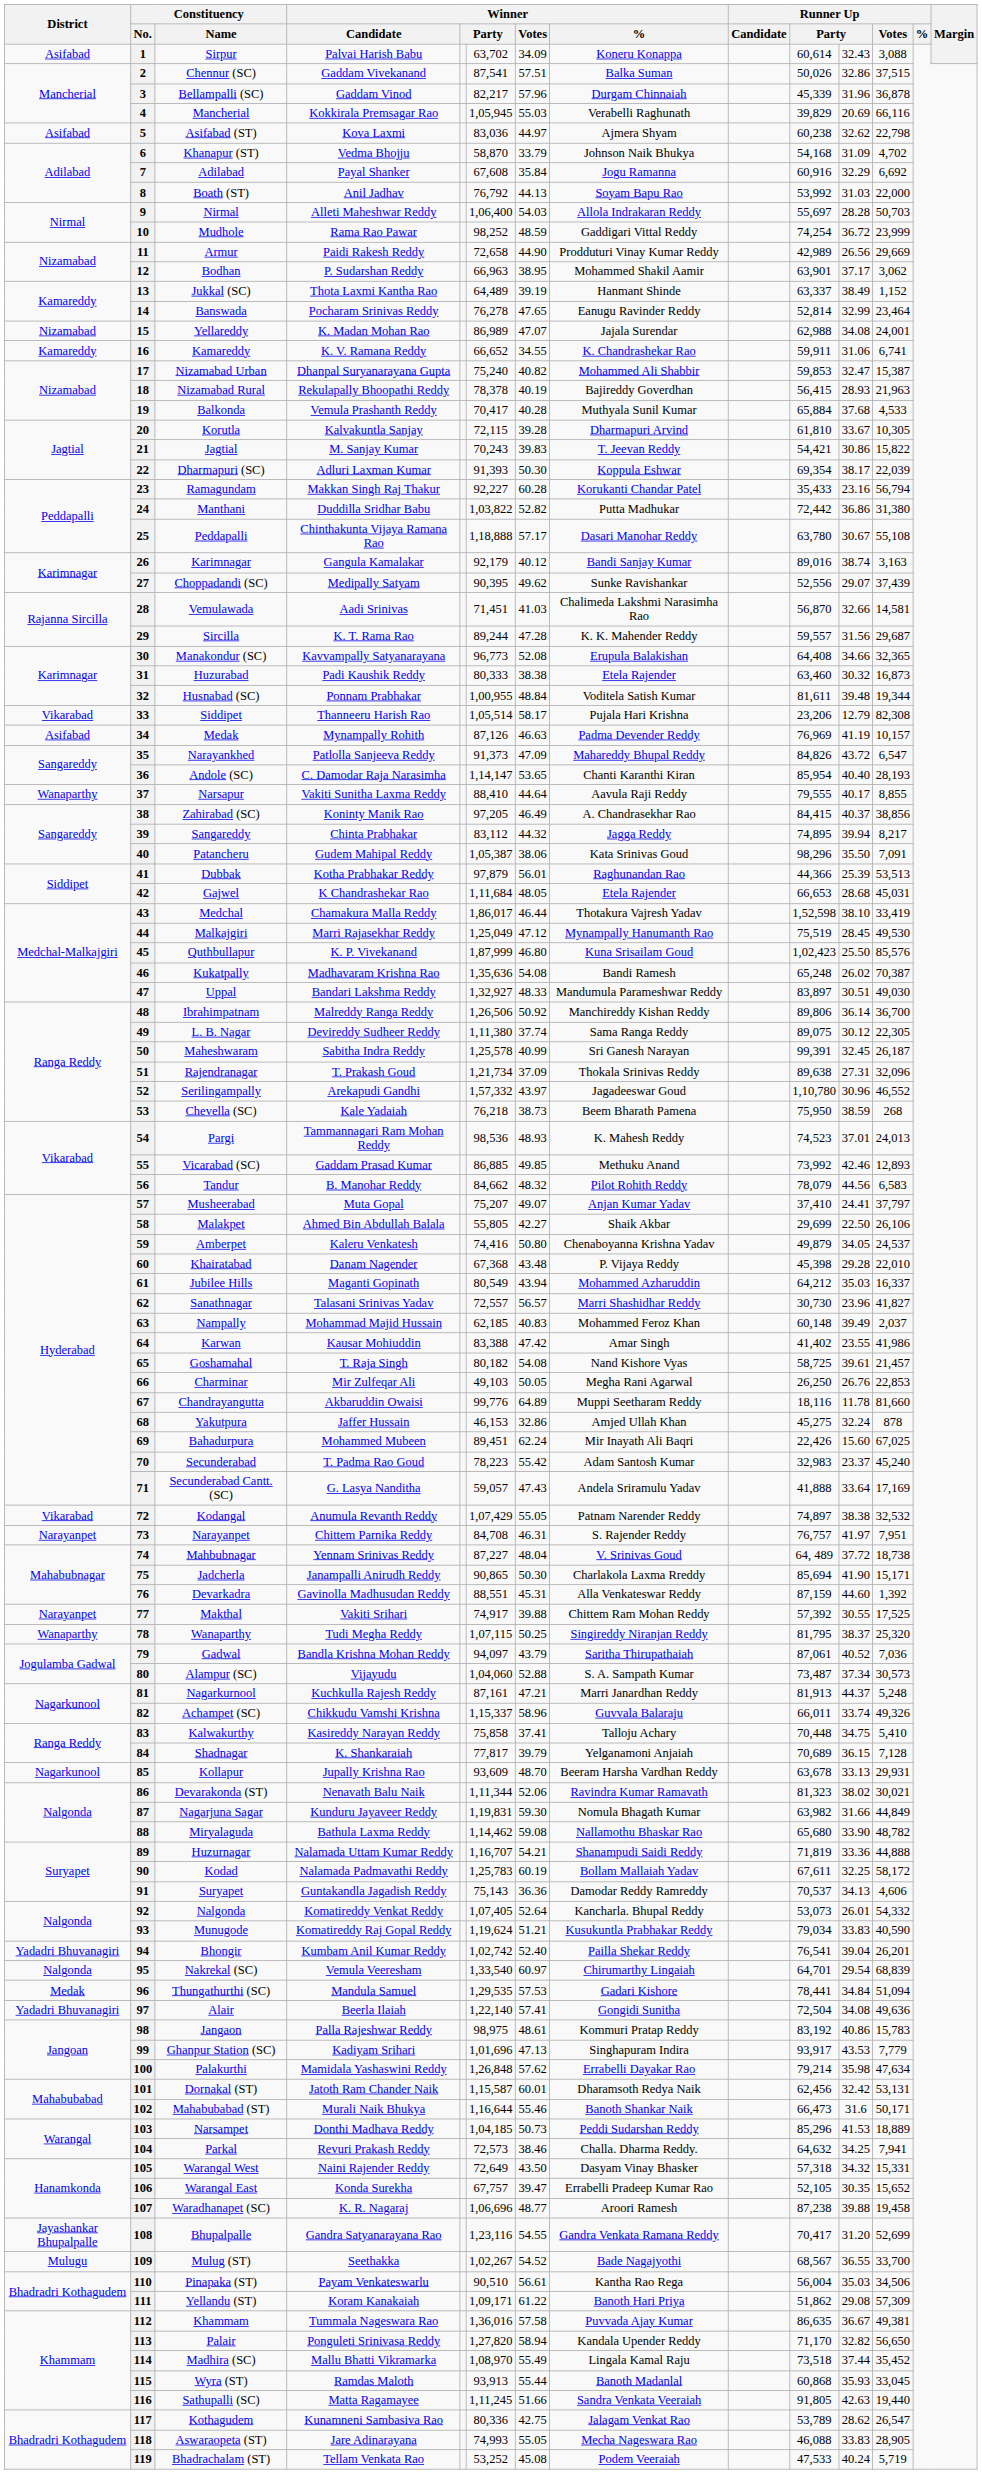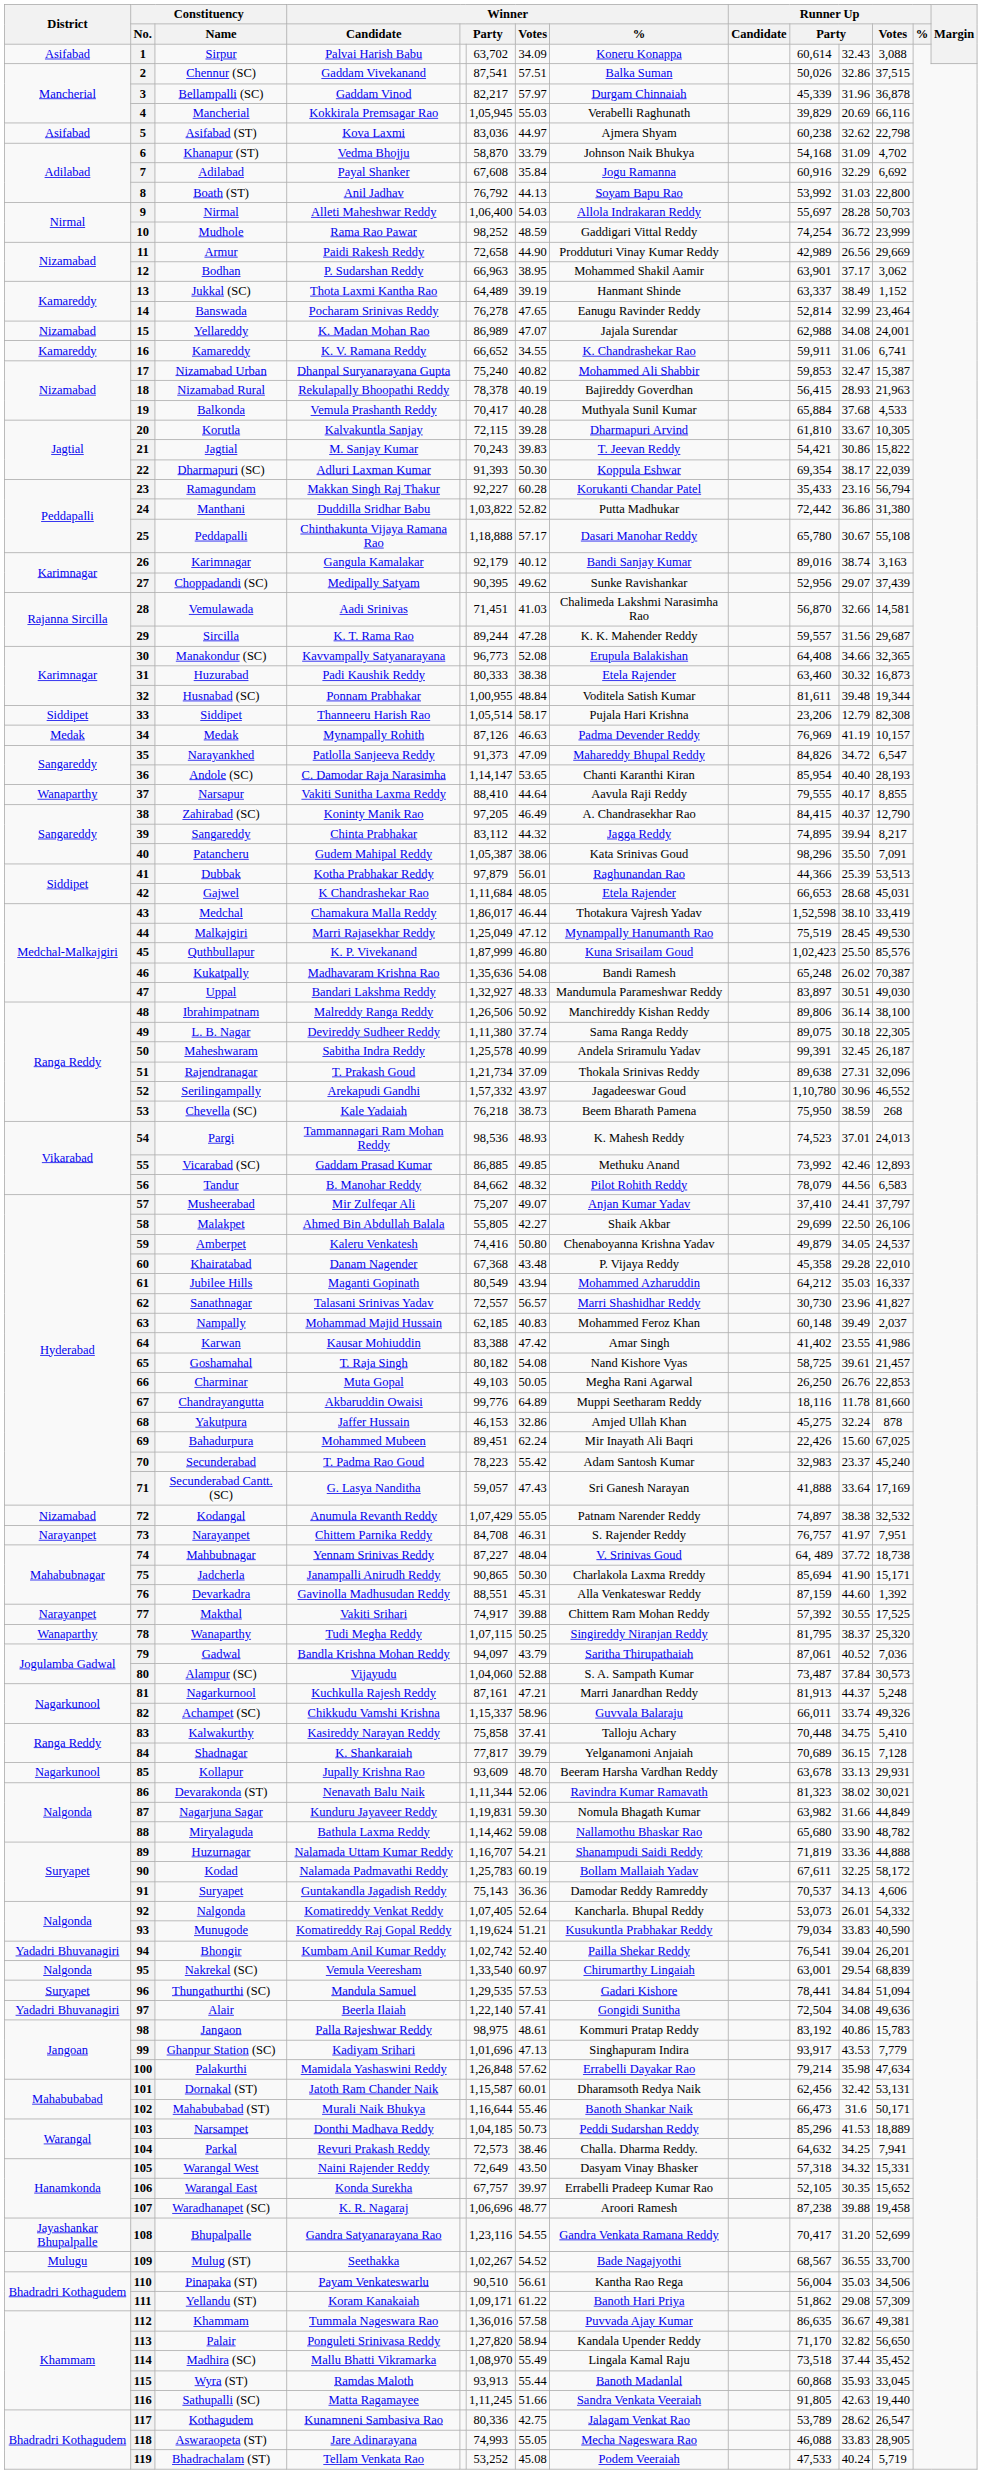(533, 93) 57.96 -> (533, 93) 57.97
(893, 192) 22,000 -> (893, 192) 22,800
(814, 536) 63,780 -> (814, 536) 65,780
(814, 582) 52,556 -> (814, 582) 52,956
(67, 715) Vikarabad -> (67, 715) Siddipet
(67, 735) Asifabad -> (67, 735) Medak
(856, 755) 43.72 -> (856, 755) 34.72
(893, 814) 38,856 -> (893, 814) 12,790
(893, 1012) 36,700 -> (893, 1012) 38,100
(856, 1032) 30.12 -> (856, 1032) 30.18
(639, 1051) Sri Ganesh Narayan -> (639, 1051) Andela Sriramulu Yadav
(374, 1204) Muta Gopal -> (374, 1204) Mir Zulfeqar Ali
(814, 1263) 45,398 -> (814, 1263) 45,358
(374, 1382) Mir Zulfeqar Ali -> (374, 1382) Muta Gopal
(639, 1488) Andela Sriramulu Yadav -> (639, 1488) Sri Ganesh Narayan
(67, 1515) Vikarabad -> (67, 1515) Nizamabad
(856, 1673) 37.34 -> (856, 1673) 37.84
(814, 1970) 64,701 -> (814, 1970) 63,001
(67, 1990) Medak -> (67, 1990) Suryapet
(533, 2188) 39.47 -> (533, 2188) 39.97
